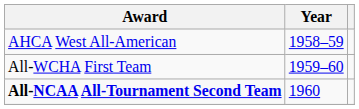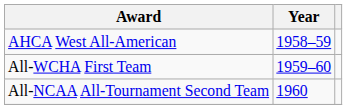(145, 91) bold -> (139, 91) normal
